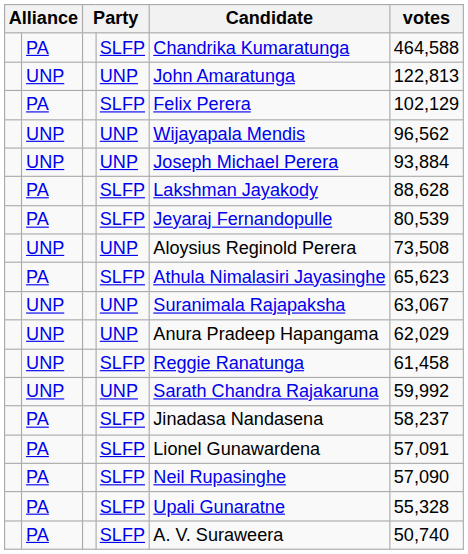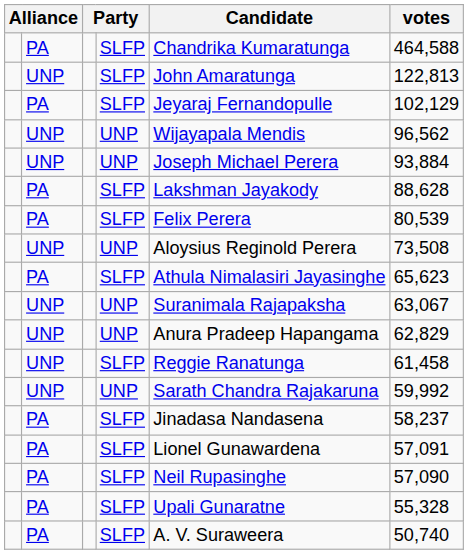(119, 76) UNP -> (122, 76) SLFP
(202, 104) Felix Perera -> (243, 104) Jeyaraj Fernandopulle
(243, 219) Jeyaraj Fernandopulle -> (202, 219) Felix Perera
(421, 334) 62,029 -> (421, 334) 62,829
